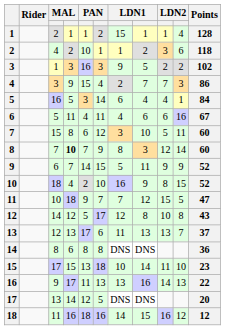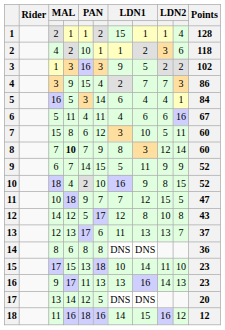(204, 282) 22 -> (204, 282) 23
